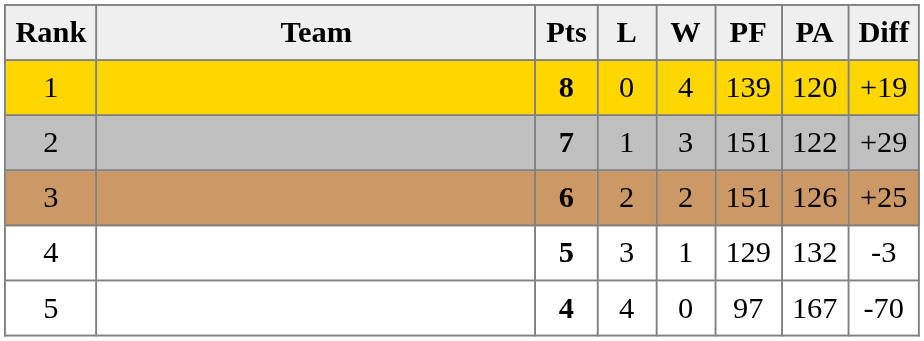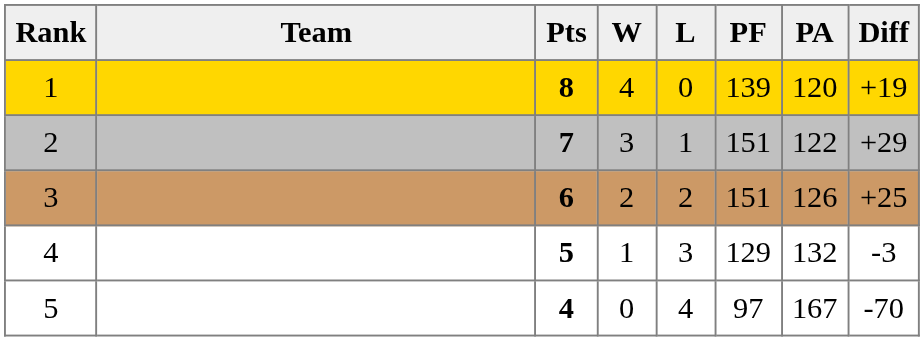columns swapped: (686, 32) <-> (627, 32)
